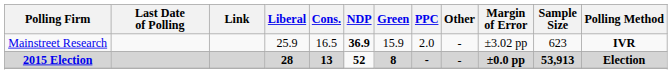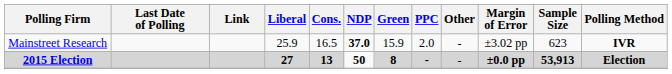(359, 43) 36.9 -> (359, 43) 37.0
(287, 60) 28 -> (287, 60) 27
(359, 60) 52 -> (359, 60) 50
